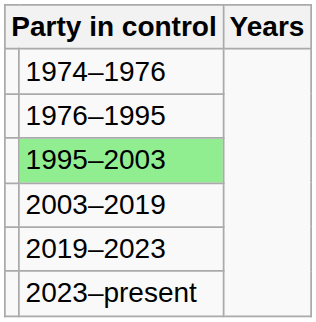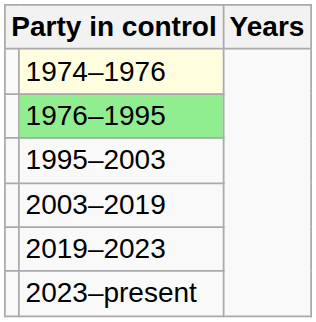(96, 71) no background -> (96, 71) lightyellow background
(96, 115) no background -> (96, 115) lightgreen background
(96, 159) lightgreen background -> (96, 159) no background
